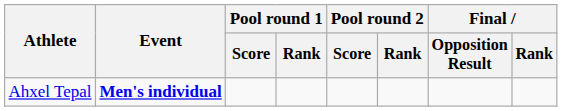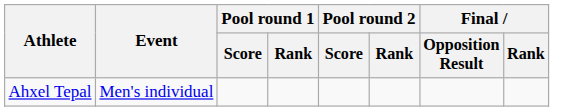(161, 92) bold -> (156, 92) normal
